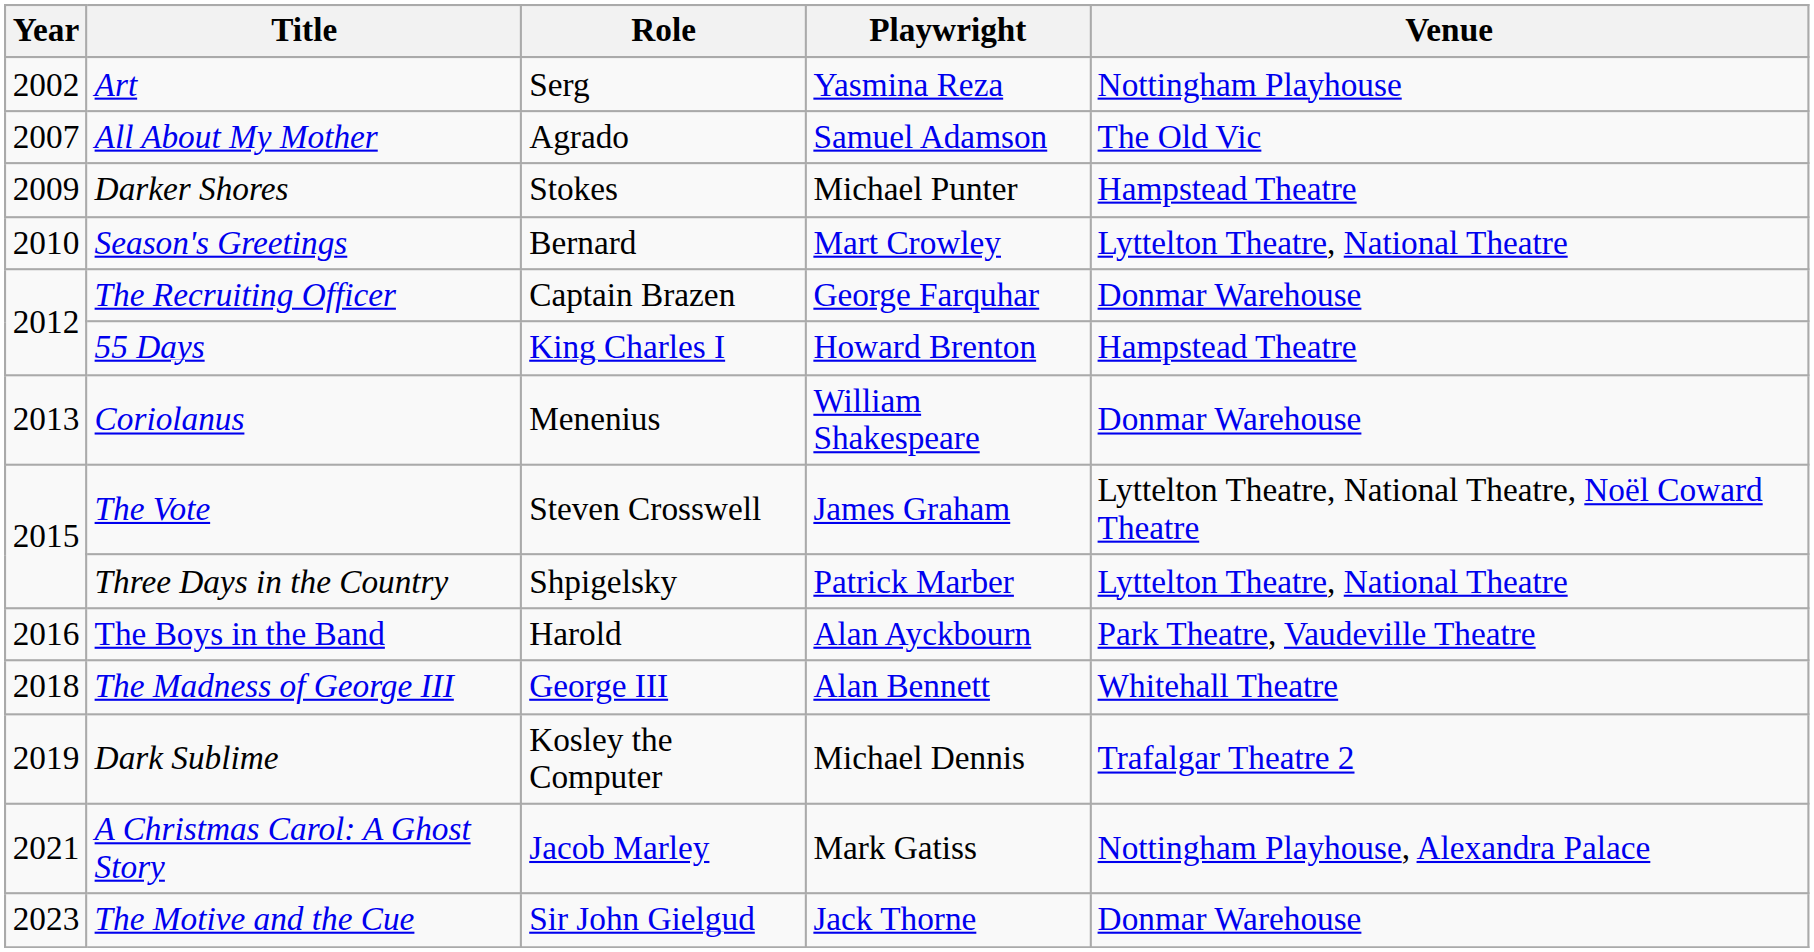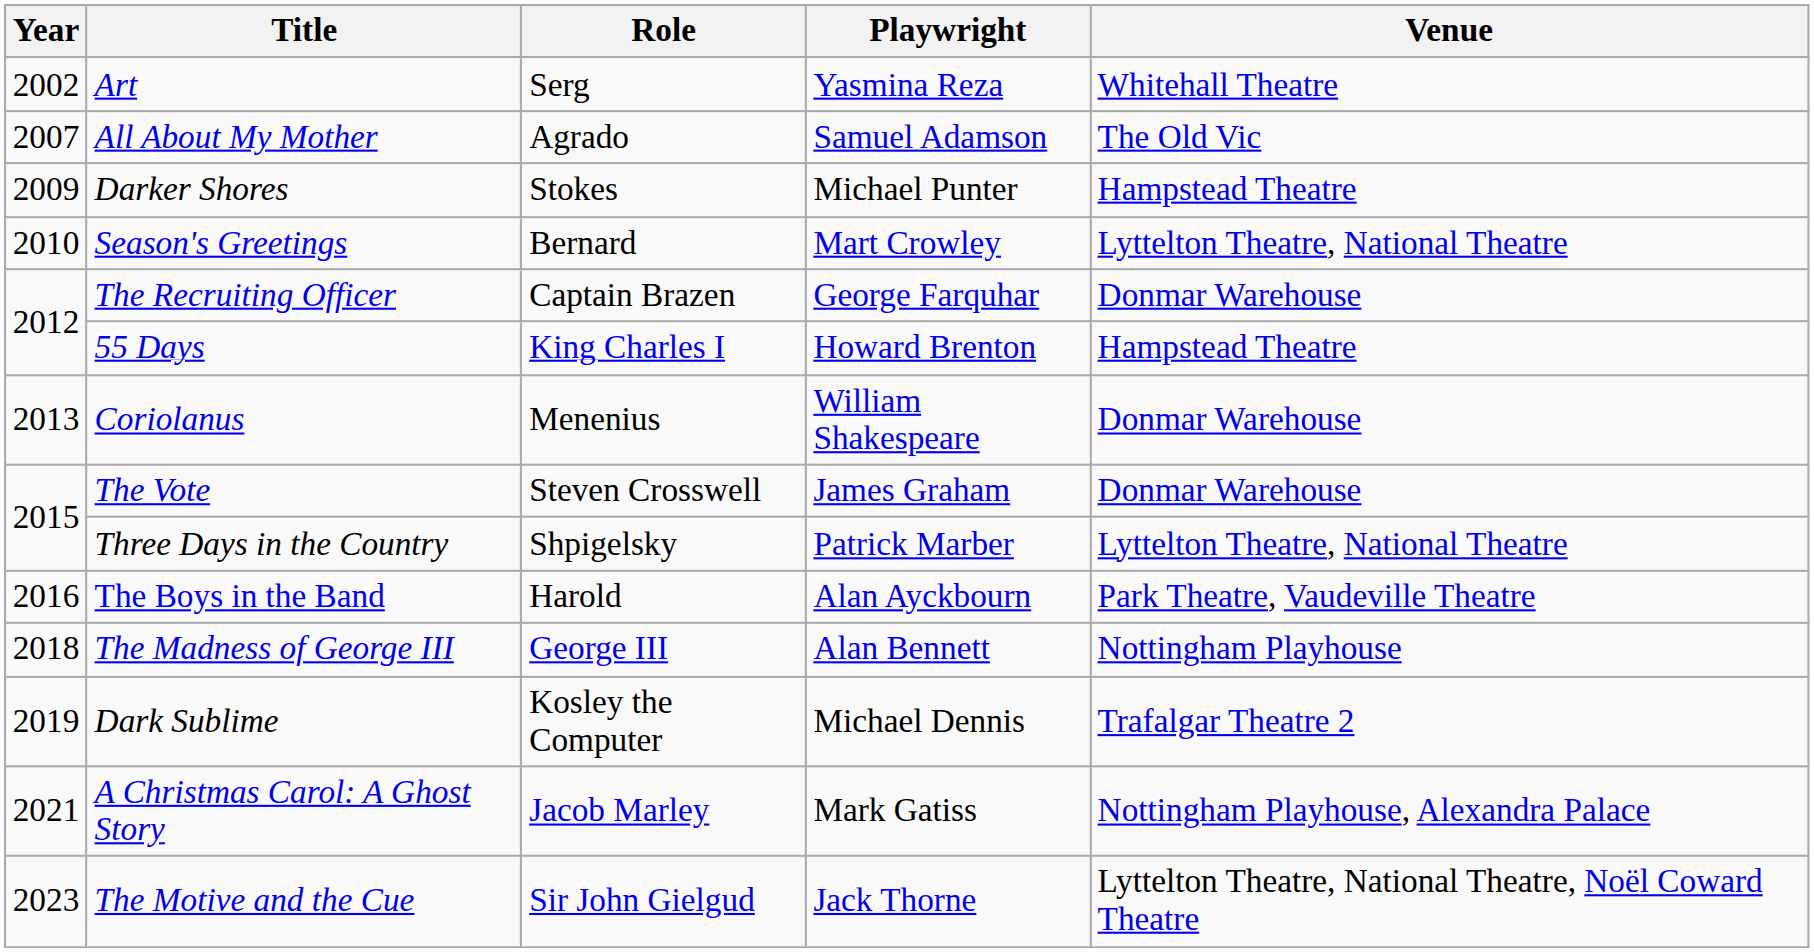(1250, 83) Nottingham Playhouse -> (1218, 83) Whitehall Theatre
(1430, 509) Lyttelton Theatre, National Theatre, Noël Coward Theatre -> (1229, 490) Donmar Warehouse
(1218, 686) Whitehall Theatre -> (1250, 648) Nottingham Playhouse
(1229, 919) Donmar Warehouse -> (1430, 900) Lyttelton Theatre, National Theatre, Noël Coward Theatre
